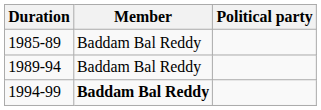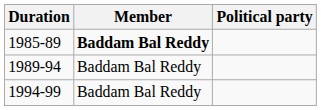(139, 42) normal -> (143, 42) bold
(143, 92) bold -> (139, 92) normal
